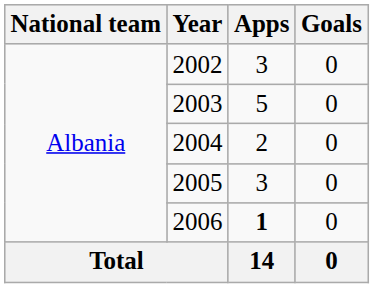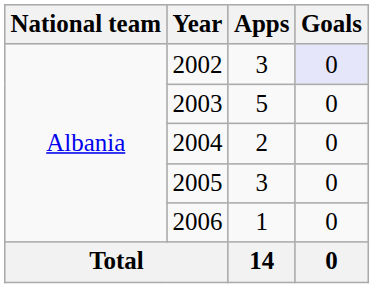(331, 63) no background -> (331, 63) lavender background
(262, 222) bold -> (262, 222) normal
